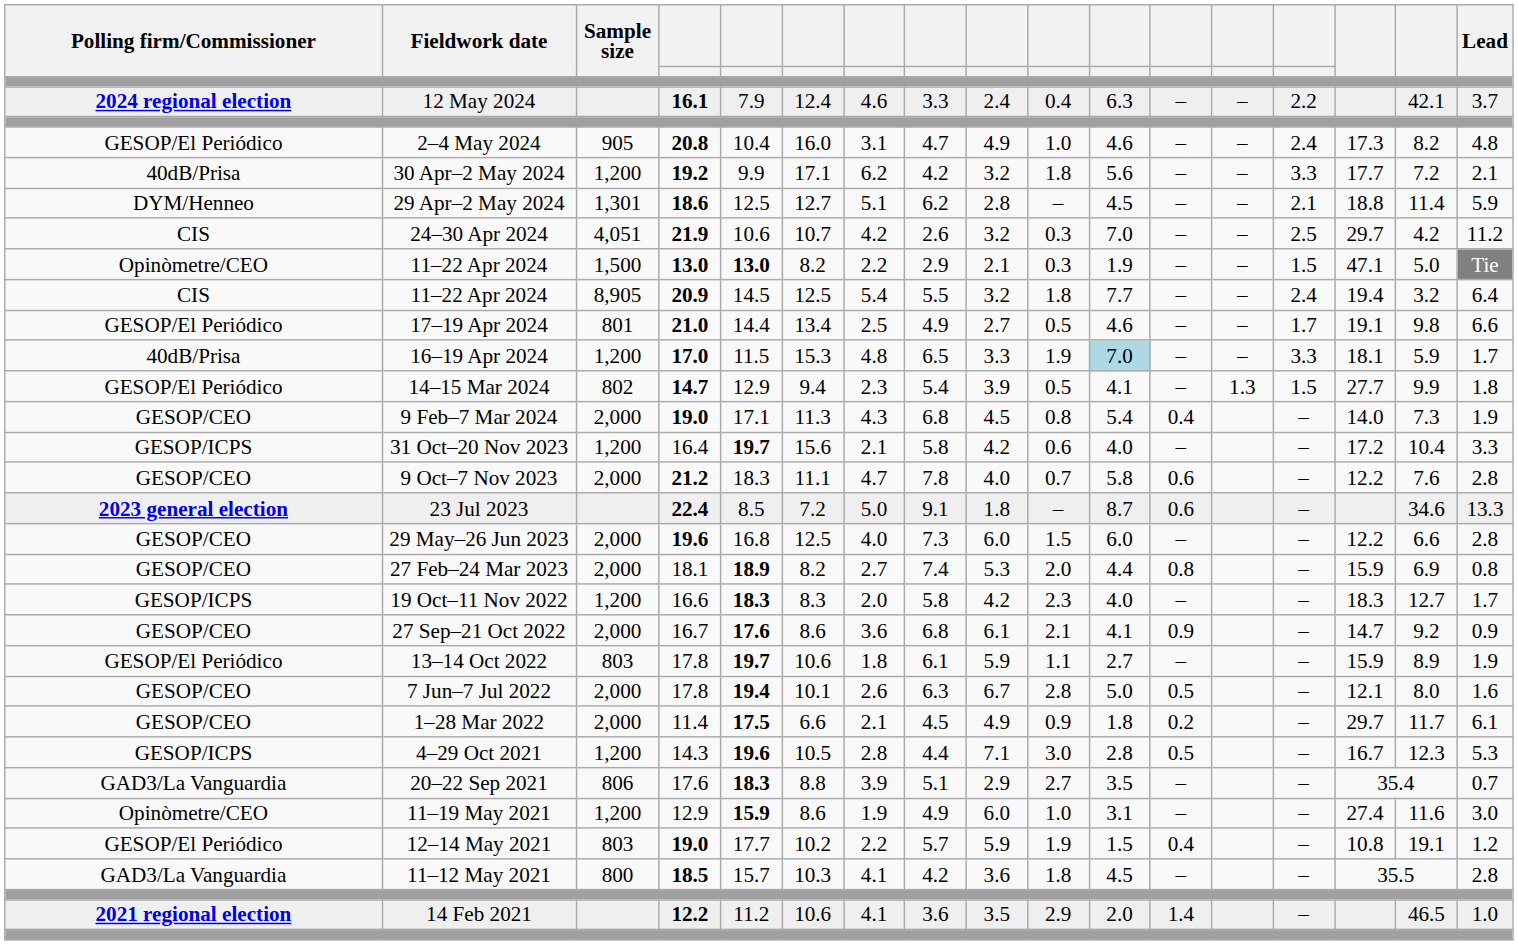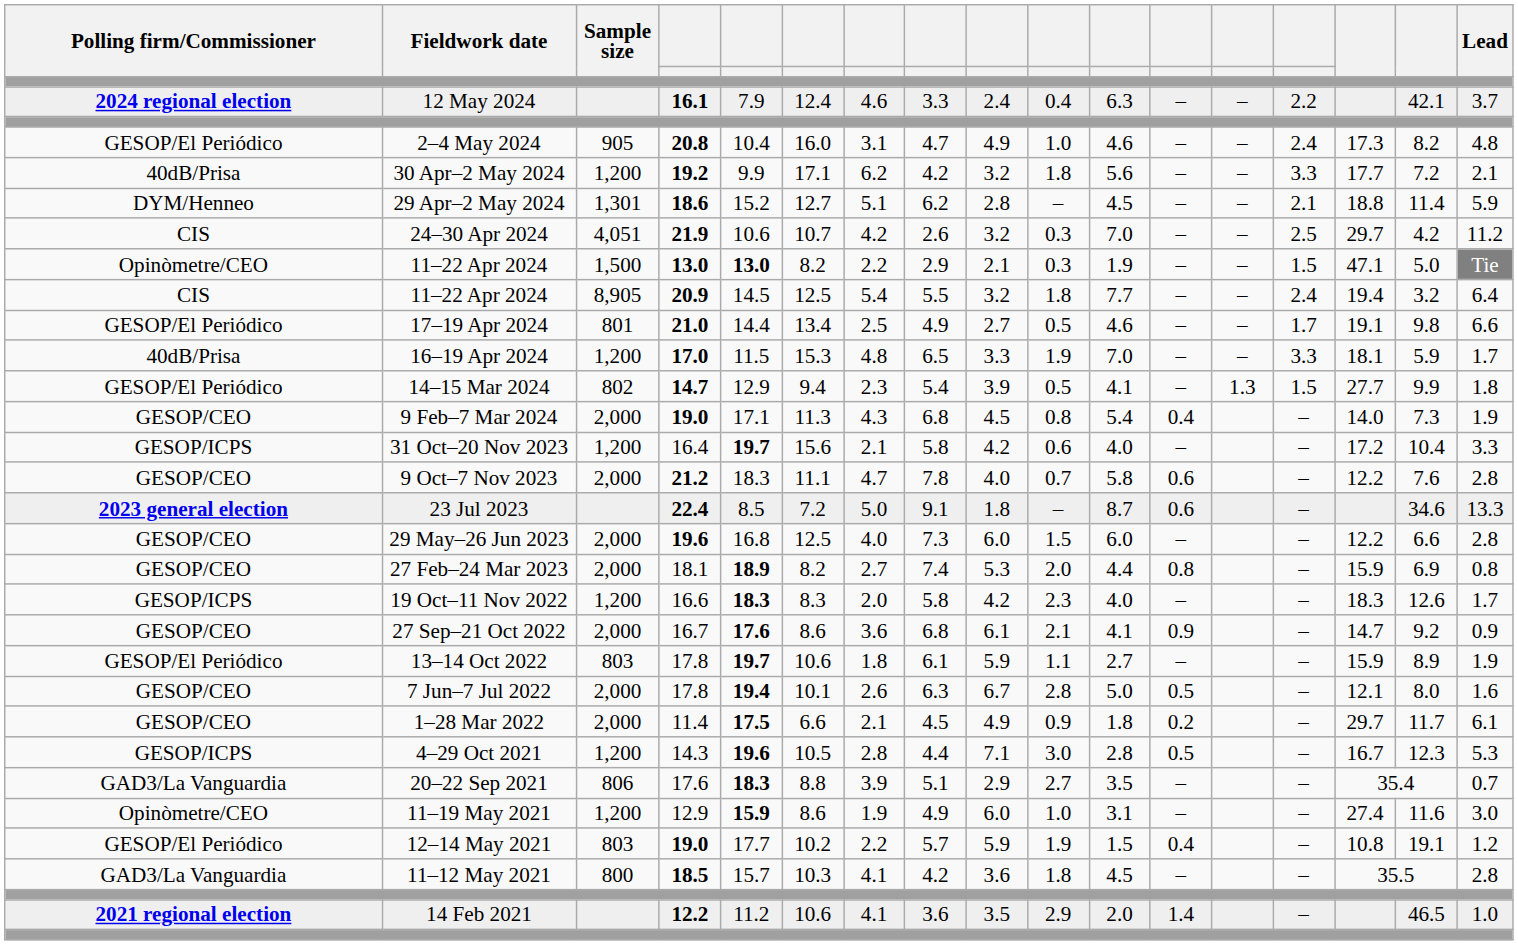(751, 203) 12.5 -> (751, 203) 15.2
(1120, 356) lightblue background -> (1120, 356) no background
(1426, 600) 12.7 -> (1426, 600) 12.6
